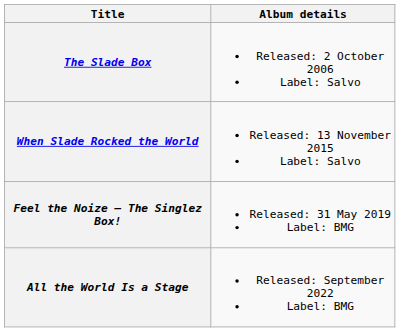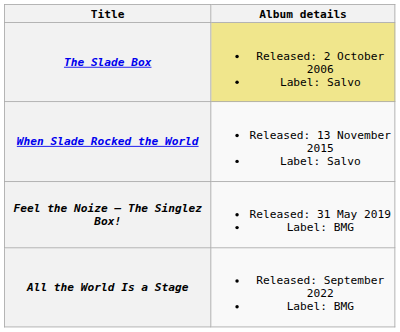(303, 69) no background -> (303, 69) khaki background
